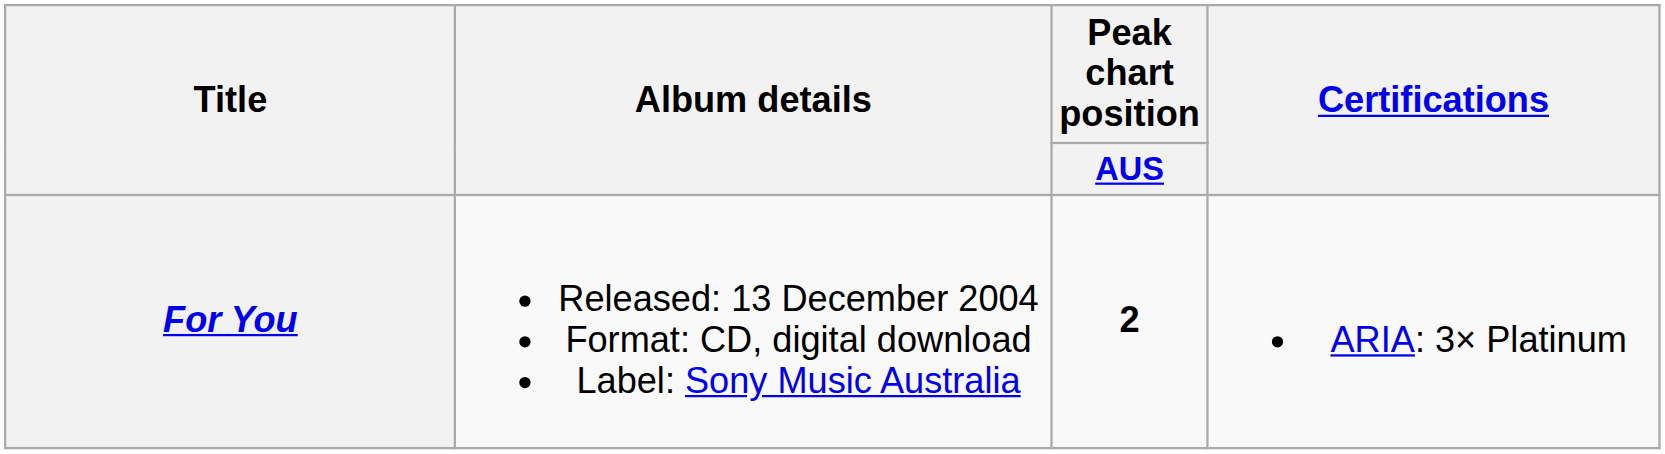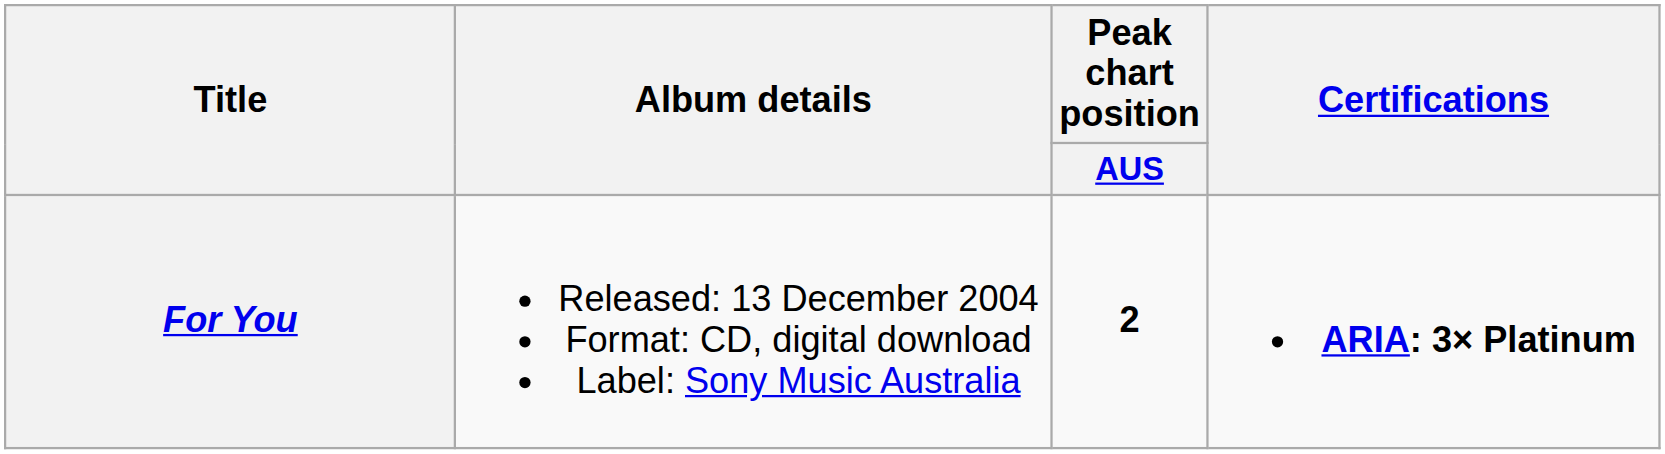(1434, 341) normal -> (1434, 341) bold
